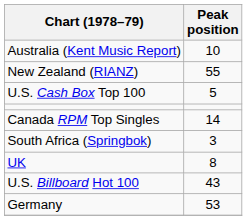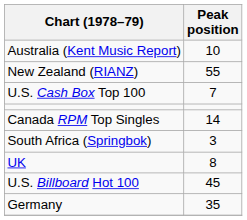(213, 93) 5 -> (213, 93) 7
(213, 183) 43 -> (213, 183) 45
(213, 204) 53 -> (213, 204) 35
